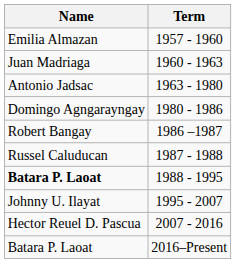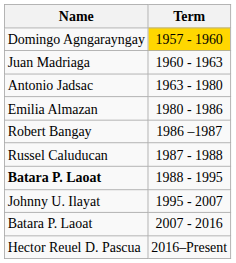(53, 39) Emilia Almazan -> (76, 39) Domingo Agngarayngay
(189, 39) no background -> (189, 39) gold background
(76, 108) Domingo Agngarayngay -> (53, 108) Emilia Almazan
(74, 224) Hector Reuel D. Pascua -> (50, 224) Batara P. Laoat
(50, 247) Batara P. Laoat -> (74, 247) Hector Reuel D. Pascua
